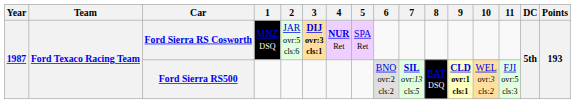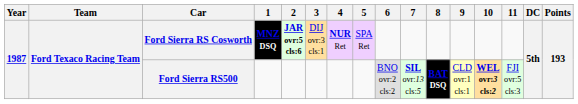(267, 39) normal -> (268, 39) bold
(292, 39) normal -> (294, 39) bold
(314, 39) bold -> (316, 39) normal
(436, 78) normal -> (438, 79) bold
(460, 79) bold -> (462, 78) normal
(486, 78) normal -> (488, 79) bold
